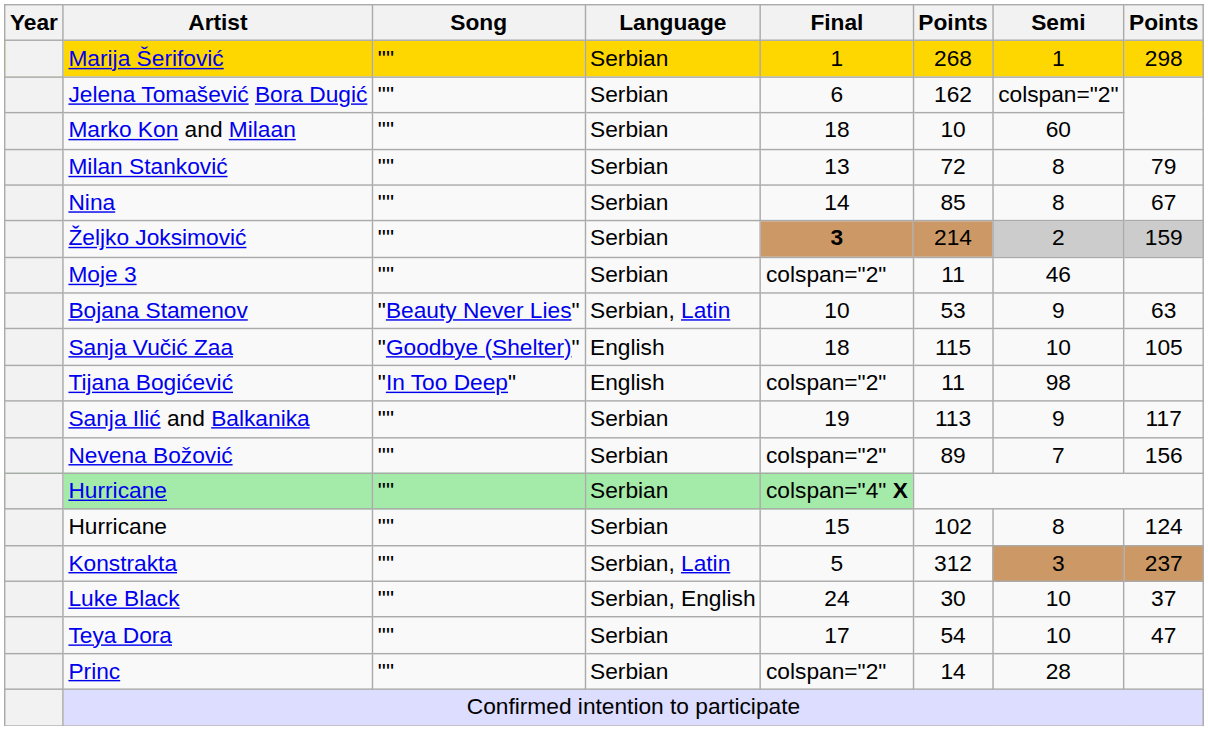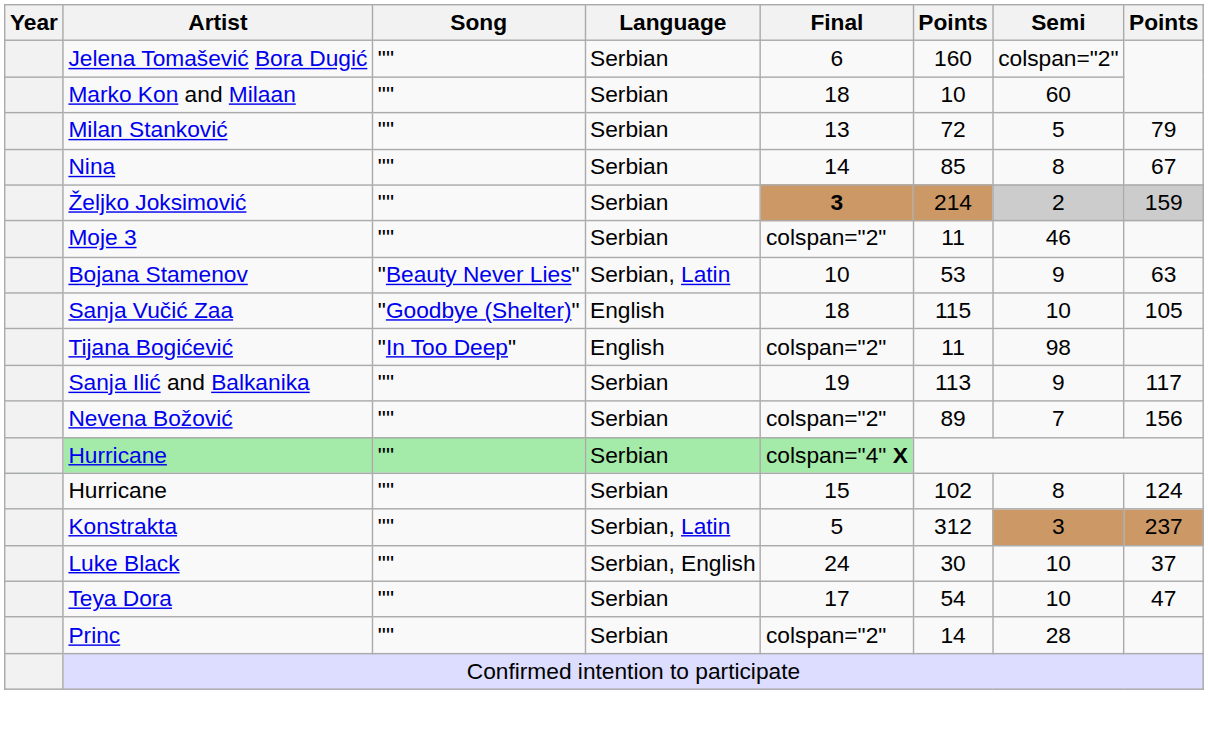- row: (146, 58)
(953, 94) 162 -> (953, 58) 160
(1058, 166) 8 -> (1058, 130) 5
